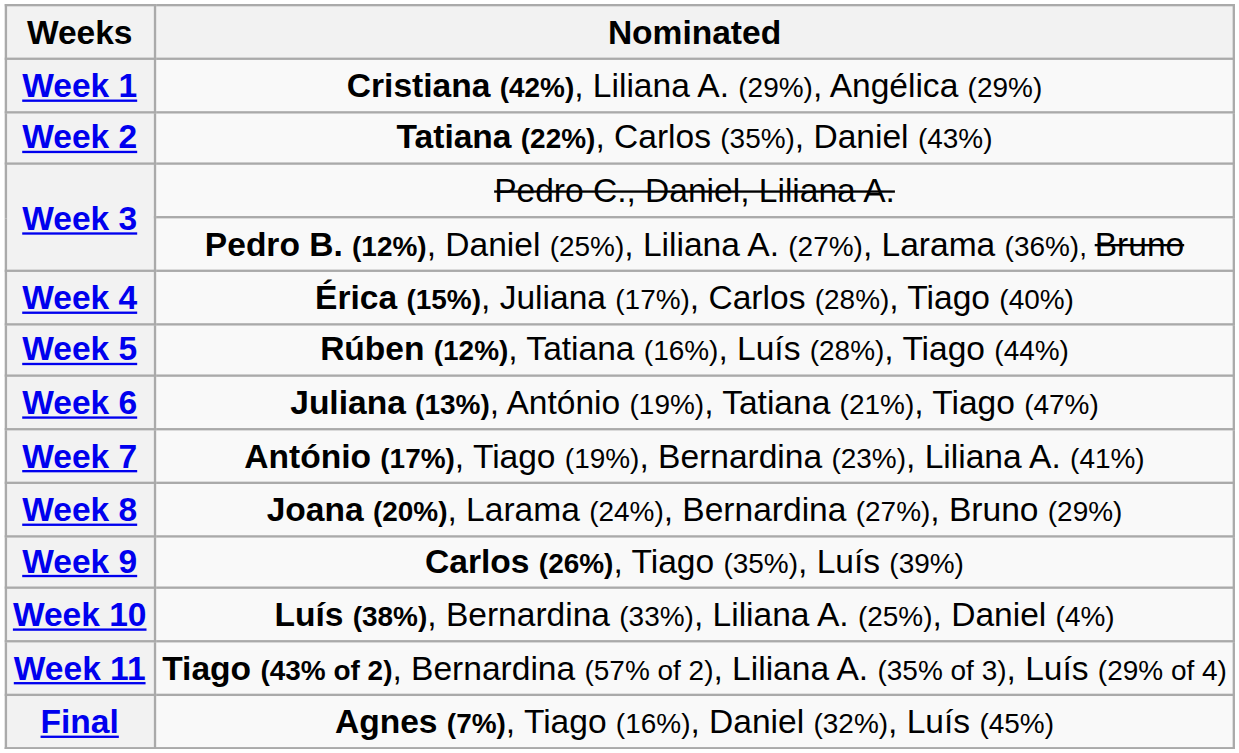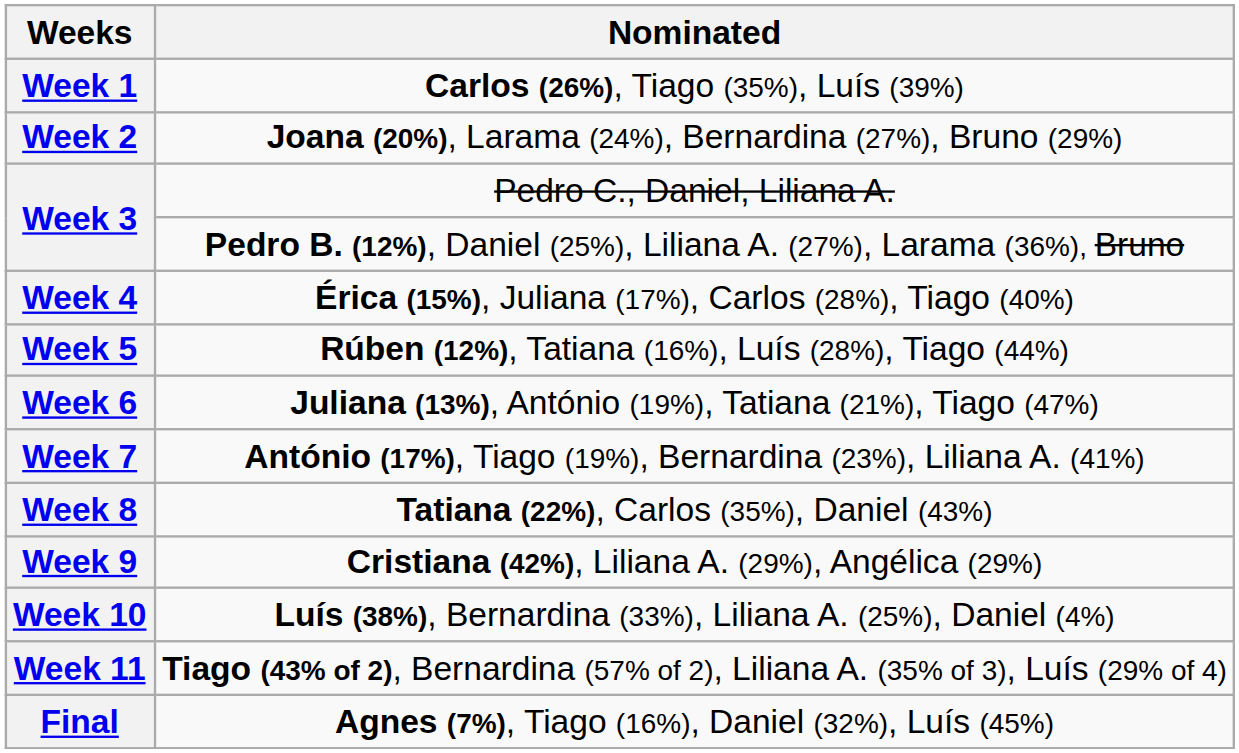(695, 85) Cristiana (42%), Liliana A. (29%), Angélica (29%) -> (695, 85) Carlos (26%), Tiago (35%), Luís (39%)
(695, 138) Tatiana (22%), Carlos (35%), Daniel (43%) -> (695, 138) Joana (20%), Larama (24%), Bernardina (27%), Bruno (29%)
(695, 509) Joana (20%), Larama (24%), Bernardina (27%), Bruno (29%) -> (695, 509) Tatiana (22%), Carlos (35%), Daniel (43%)
(695, 562) Carlos (26%), Tiago (35%), Luís (39%) -> (695, 562) Cristiana (42%), Liliana A. (29%), Angélica (29%)
